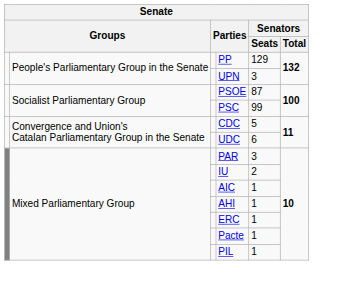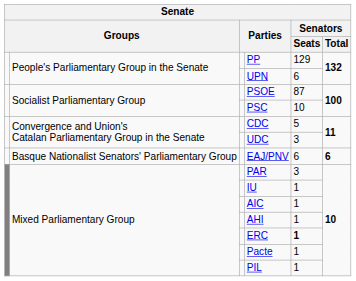(254, 76) 3 -> (296, 76) 6
(257, 108) 99 -> (299, 108) 10
(254, 140) 6 -> (296, 140) 3
+ row: (268, 156)
(254, 172) 2 -> (296, 188) 1
(254, 220) normal -> (296, 236) bold
